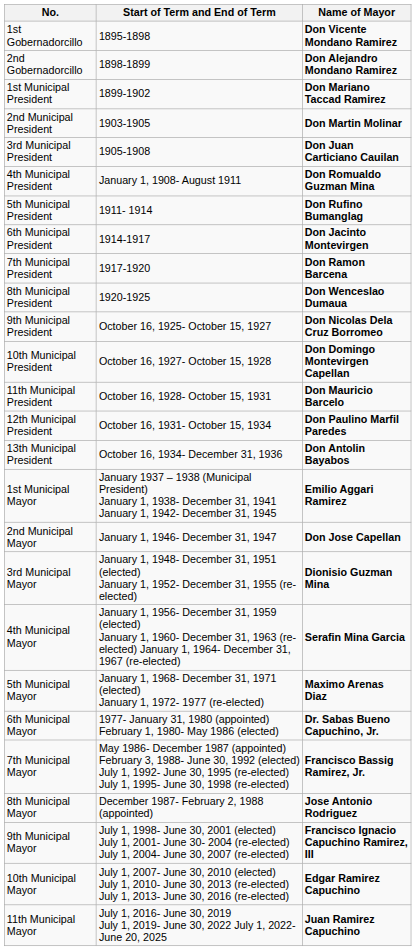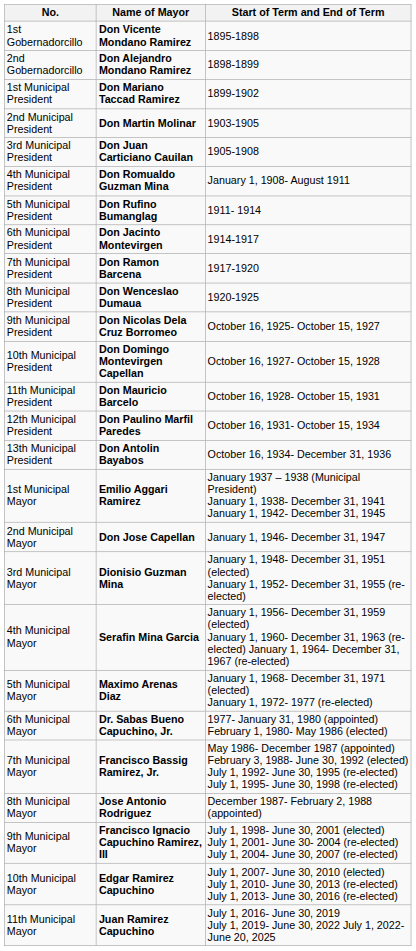columns swapped: (357, 13) <-> (199, 13)
